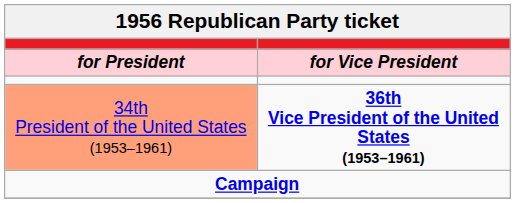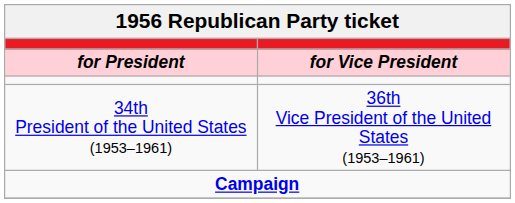(131, 128) lightsalmon background -> (131, 128) no background
(383, 128) bold -> (383, 128) normal
